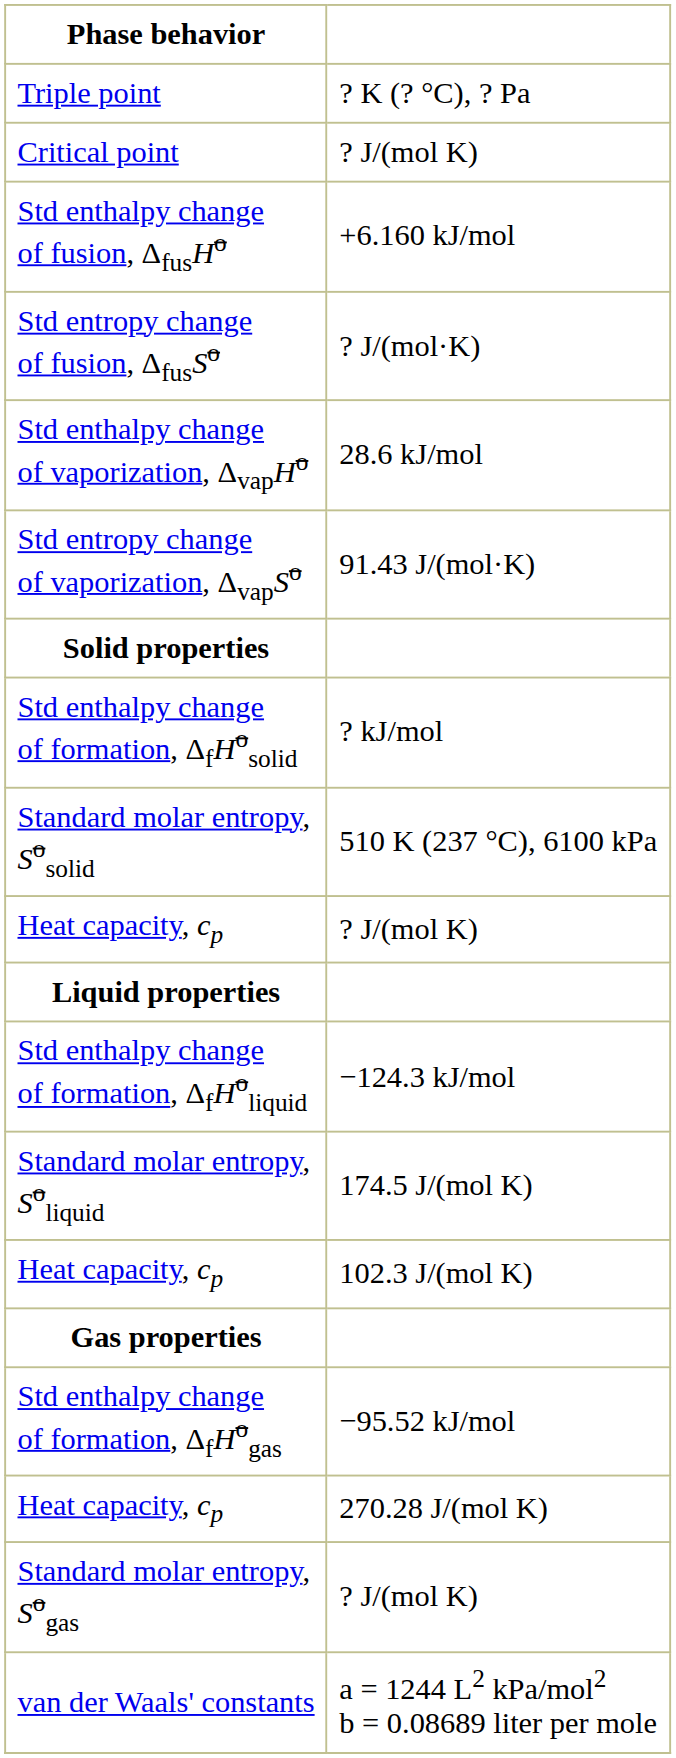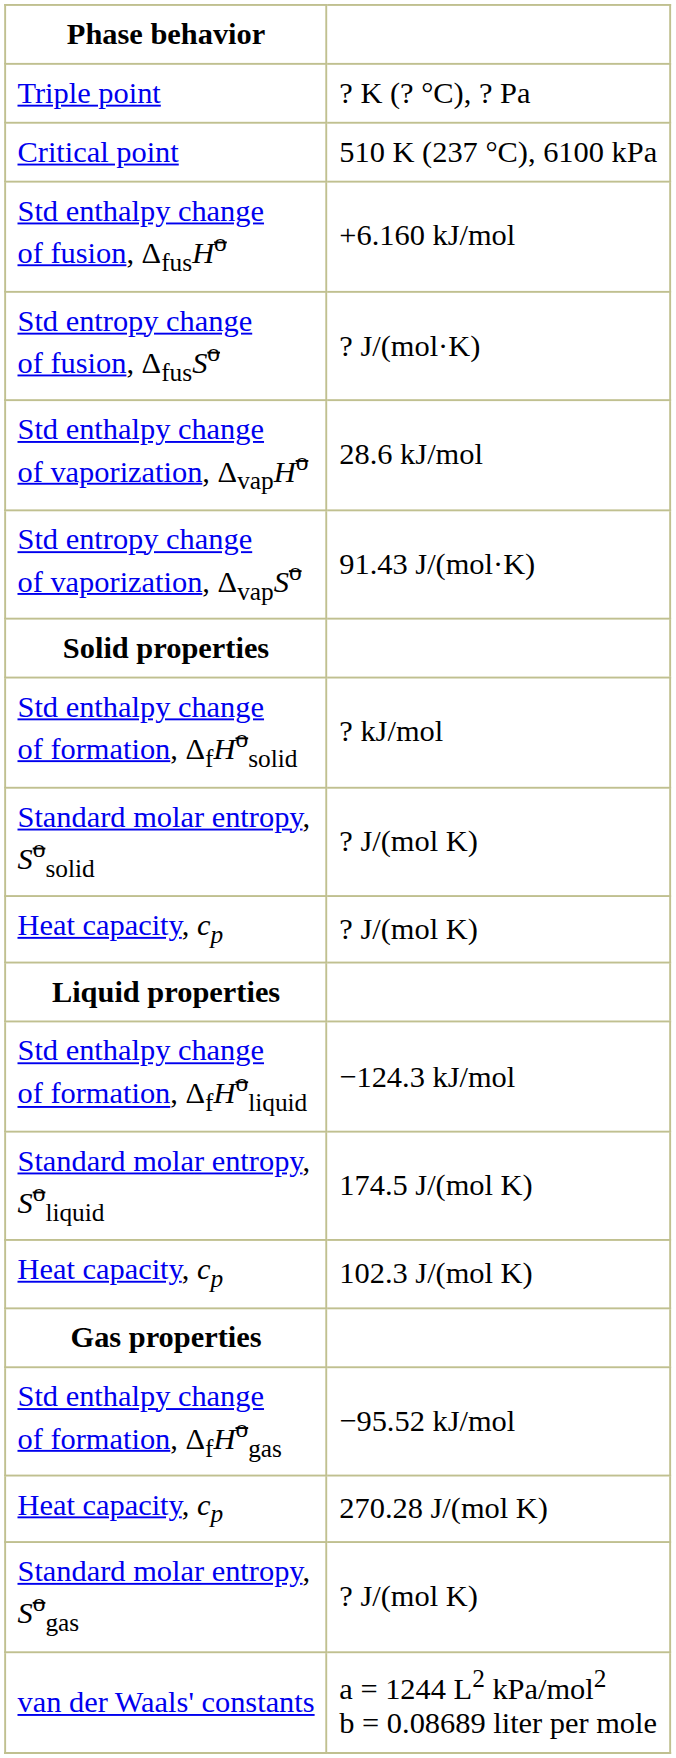(409, 151) ? J/(mol K) -> (498, 151) 510 K (237 °C), 6100 kPa
(498, 841) 510 K (237 °C), 6100 kPa -> (409, 841) ? J/(mol K)
